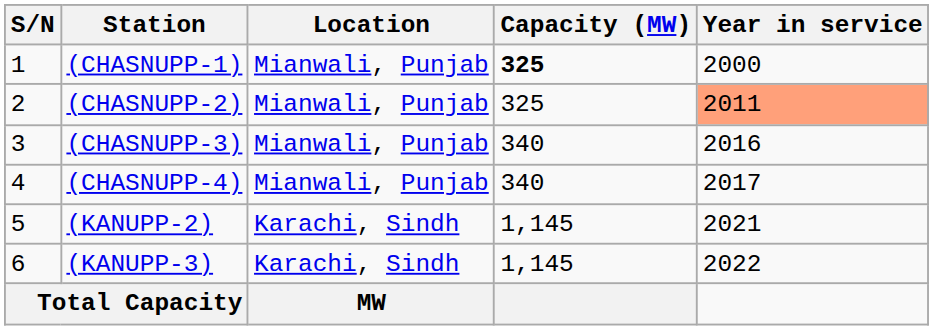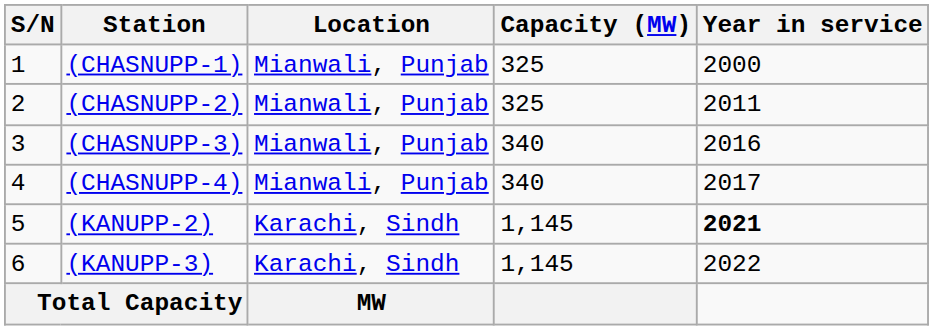(522, 65) bold -> (522, 65) normal
(732, 105) lightsalmon background -> (732, 105) no background
(732, 224) normal -> (732, 224) bold
